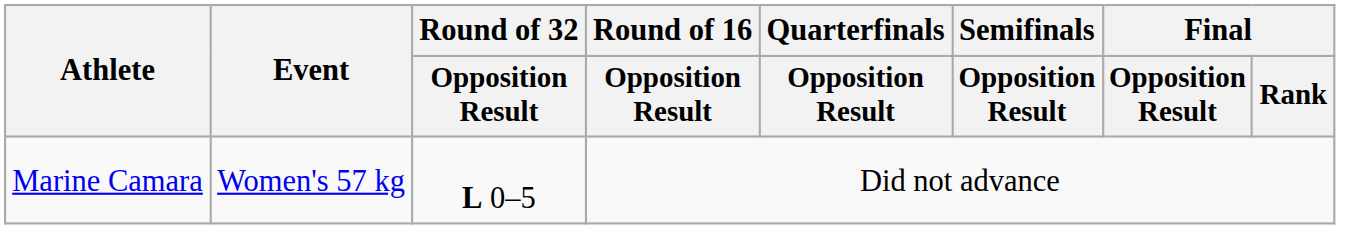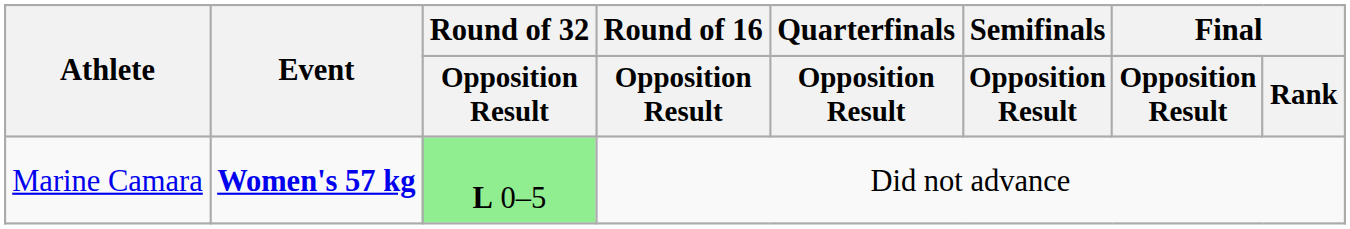(311, 179) normal -> (316, 179) bold
(499, 198) no background -> (509, 198) lightgreen background
